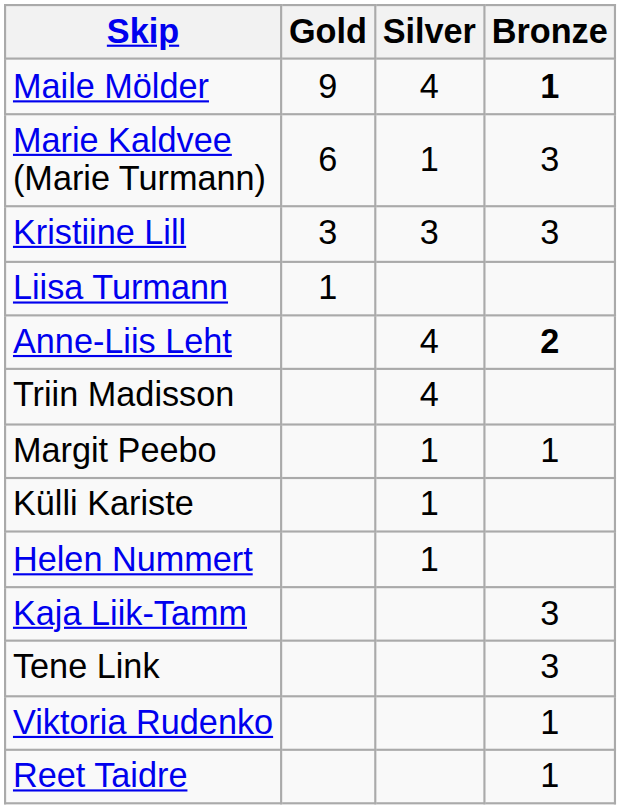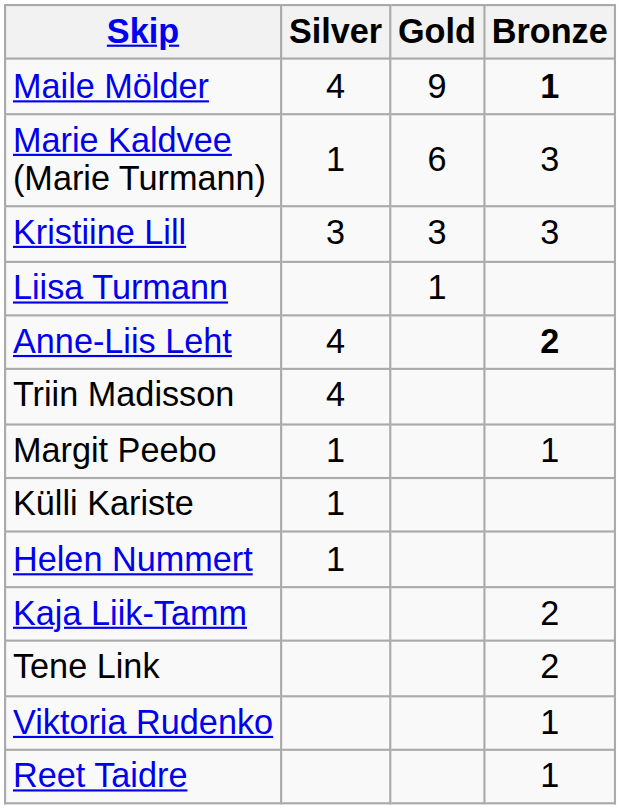columns swapped: (328, 31) <-> (429, 31)
(550, 613) 3 -> (550, 613) 2
(550, 667) 3 -> (550, 667) 2
